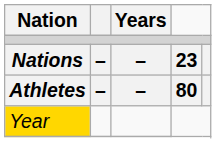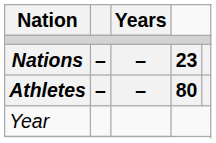(29, 122) gold background -> (29, 122) no background
